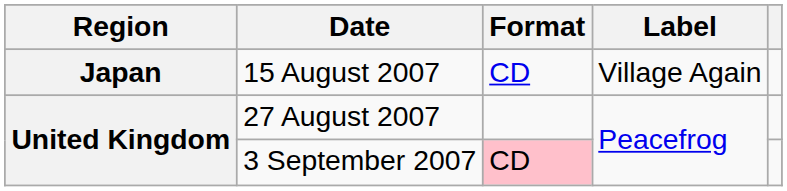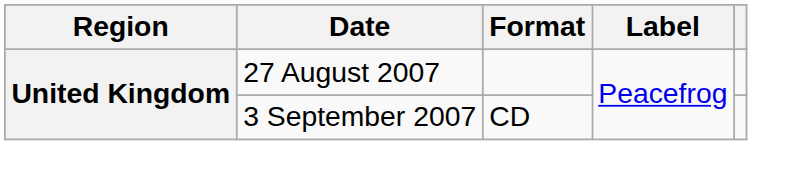- row: (342, 71)
(510, 161) pink background -> (510, 116) no background
